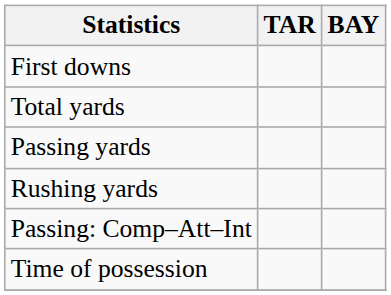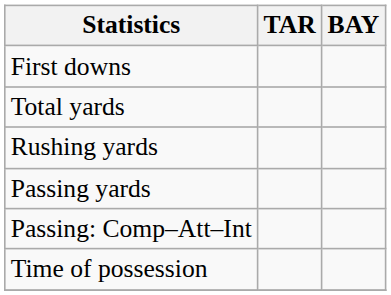rows swapped: (84, 187) <-> (81, 147)
